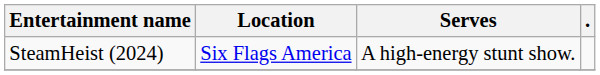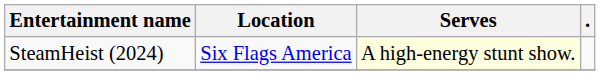(468, 53) no background -> (468, 53) lightyellow background
